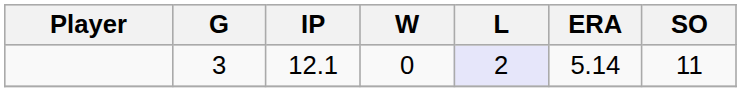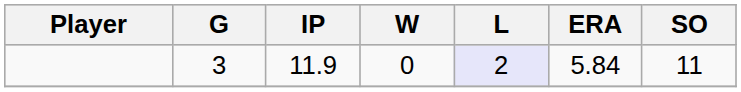(313, 65) 12.1 -> (313, 65) 11.9
(595, 65) 5.14 -> (595, 65) 5.84
